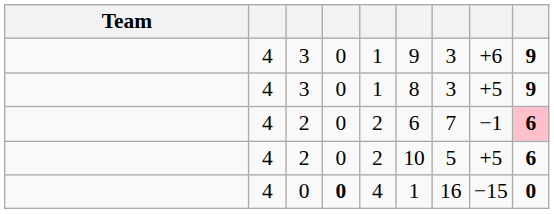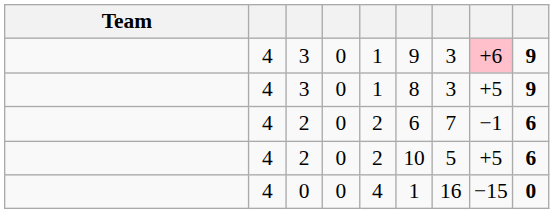(491, 55) no background -> (491, 55) pink background
(531, 123) pink background -> (531, 123) no background
(341, 191) bold -> (341, 191) normal
